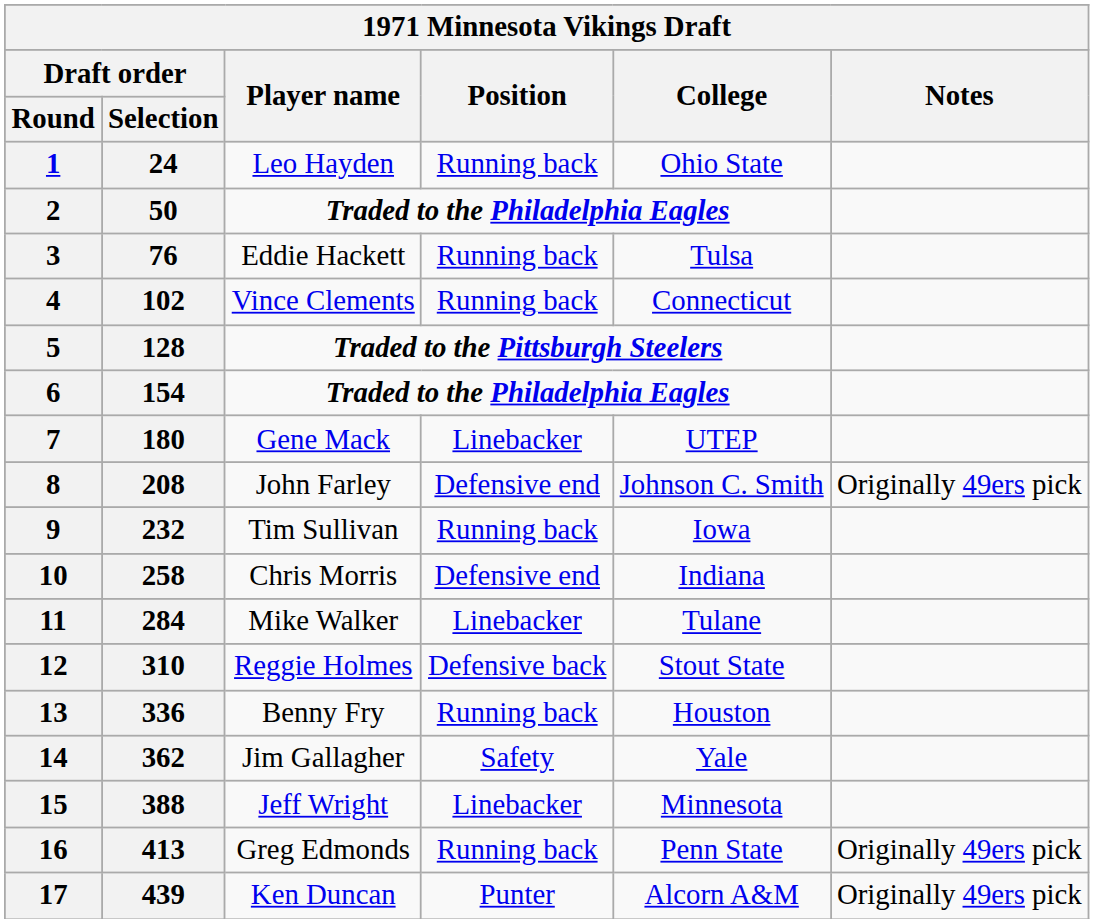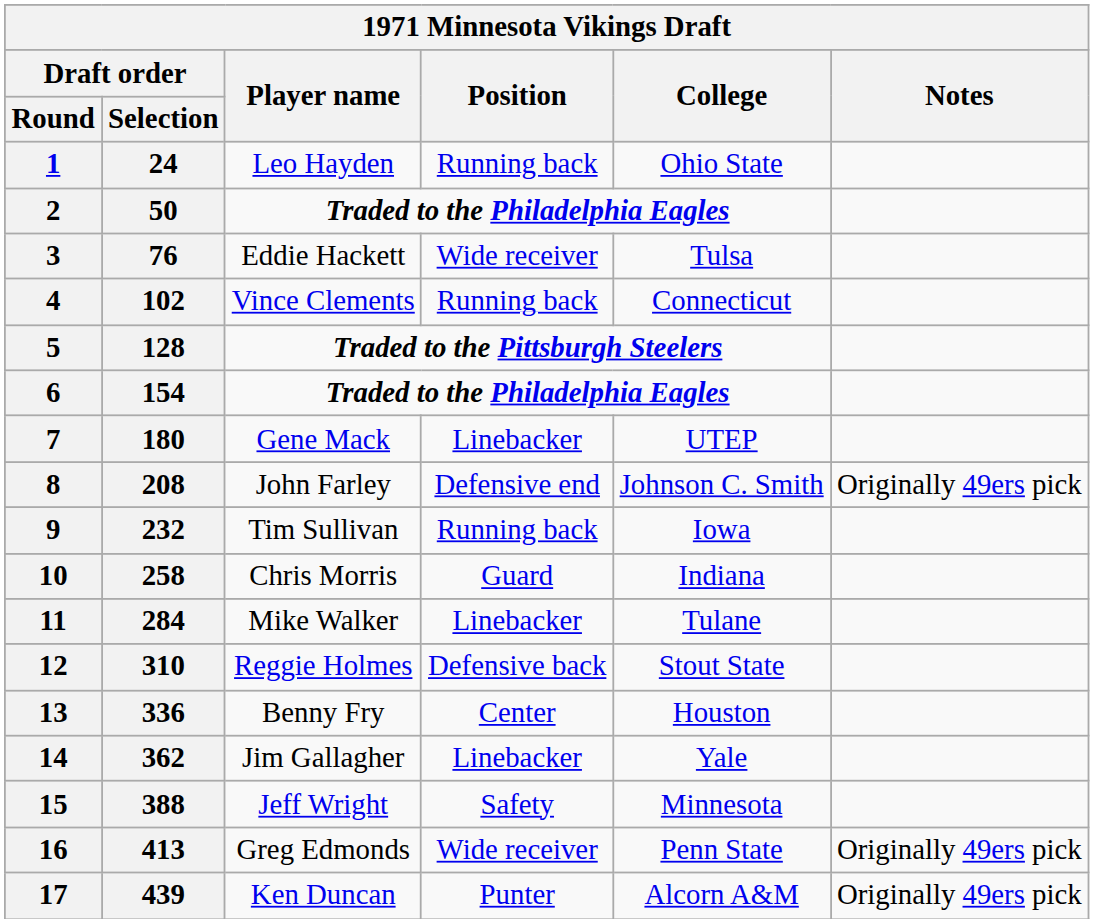(517, 255) Running back -> (517, 255) Wide receiver
(517, 575) Defensive end -> (517, 575) Guard
(517, 712) Running back -> (517, 712) Center
(517, 758) Safety -> (517, 758) Linebacker
(517, 803) Linebacker -> (517, 803) Safety
(517, 849) Running back -> (517, 849) Wide receiver
